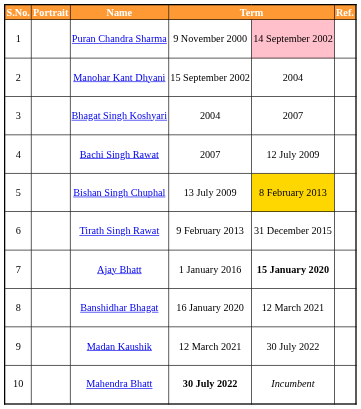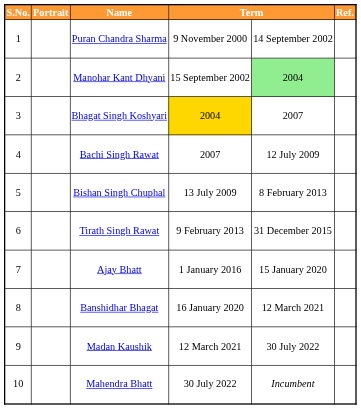(293, 39) pink background -> (293, 39) no background
(293, 77) no background -> (293, 77) lightgreen background
(210, 115) no background -> (210, 115) gold background
(293, 192) gold background -> (293, 192) no background
(293, 269) bold -> (293, 269) normal
(210, 384) bold -> (210, 384) normal
